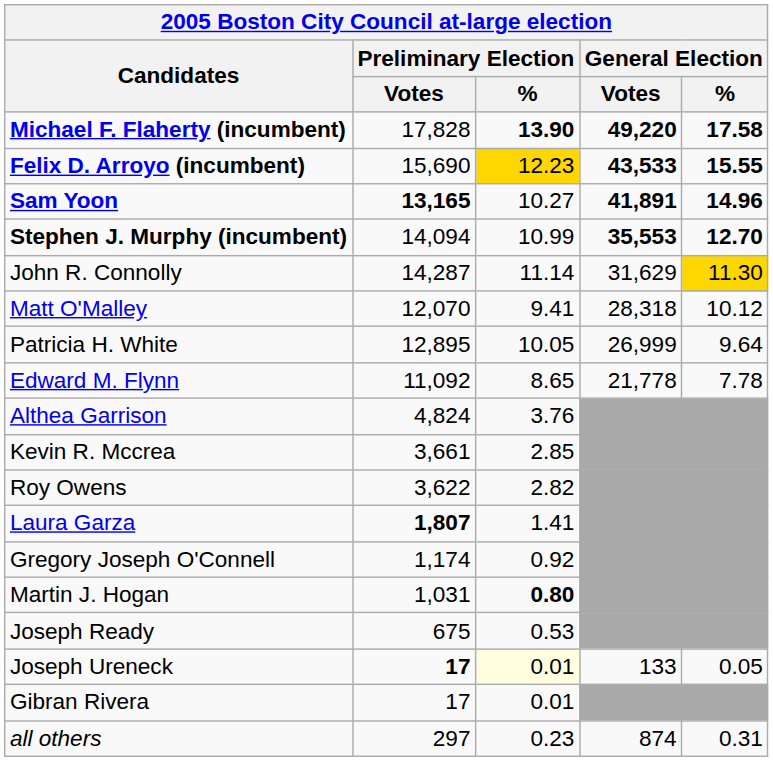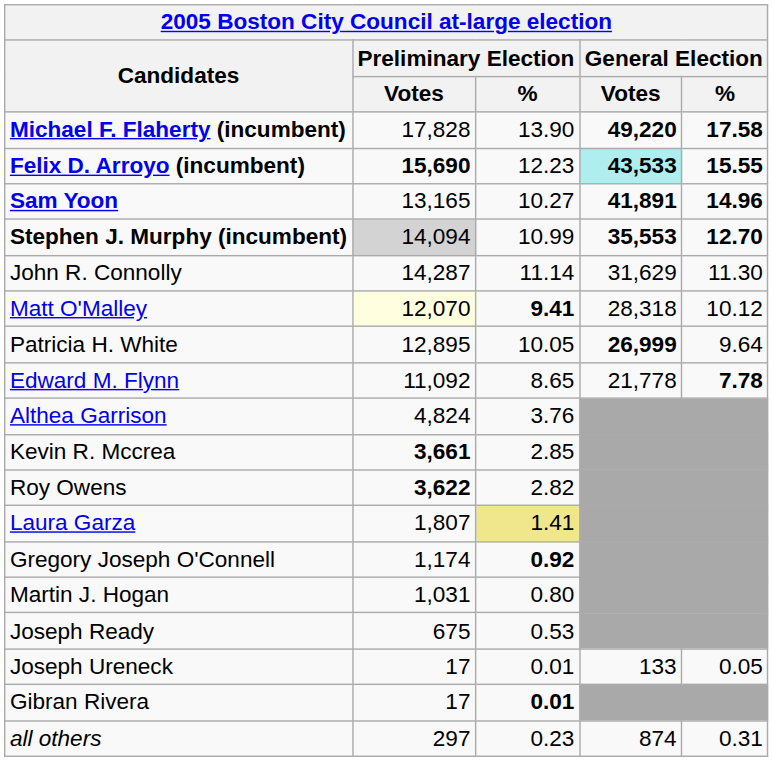(546, 129) bold -> (546, 129) normal
(436, 165) normal -> (436, 165) bold
(546, 165) gold background -> (546, 165) no background
(642, 165) no background -> (642, 165) paleturquoise background
(436, 201) bold -> (436, 201) normal
(436, 237) no background -> (436, 237) lightgrey background
(735, 272) gold background -> (735, 272) no background
(436, 308) no background -> (436, 308) lightyellow background
(552, 308) normal -> (552, 308) bold
(642, 344) normal -> (642, 344) bold
(741, 380) normal -> (741, 380) bold
(442, 451) normal -> (442, 451) bold
(442, 487) normal -> (442, 487) bold
(442, 523) bold -> (442, 523) normal
(552, 523) no background -> (552, 523) khaki background
(552, 559) normal -> (552, 559) bold
(552, 594) bold -> (552, 594) normal
(458, 666) bold -> (458, 666) normal
(552, 666) lightyellow background -> (552, 666) no background
(552, 702) normal -> (552, 702) bold
